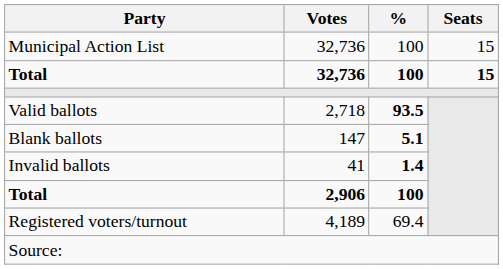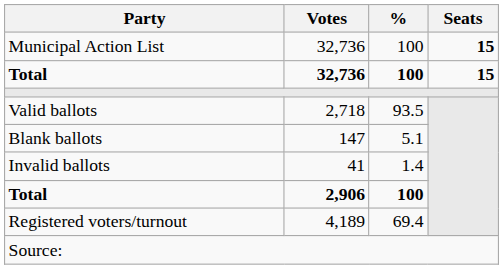(486, 46) normal -> (486, 46) bold
(408, 110) bold -> (408, 110) normal
(412, 138) bold -> (412, 138) normal
(412, 166) bold -> (412, 166) normal
